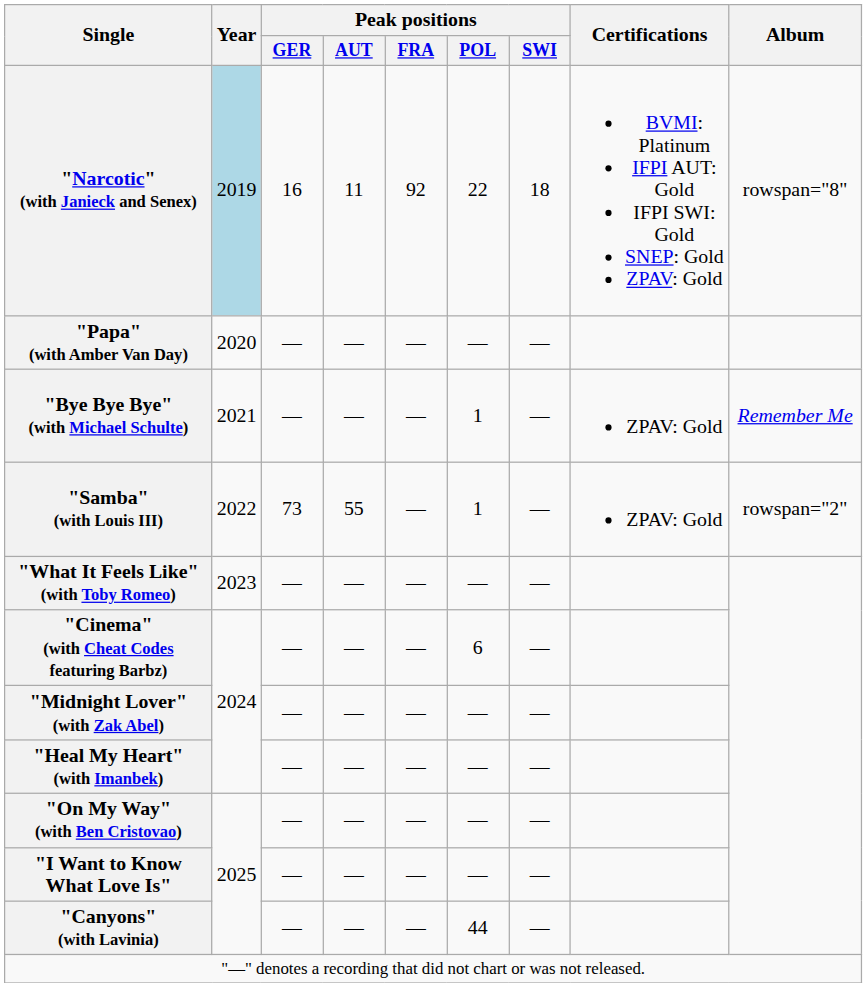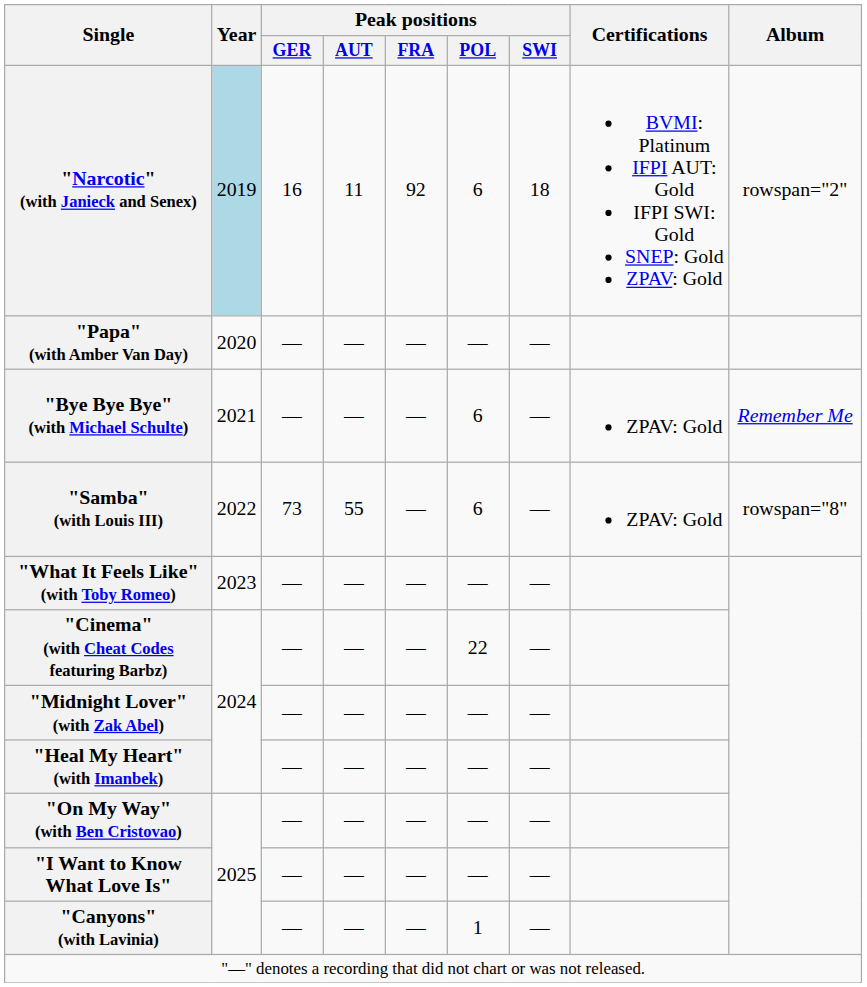(478, 190) 22 -> (478, 190) 6
(795, 190) rowspan="8" -> (795, 190) rowspan="2"
(478, 415) 1 -> (478, 415) 6
(478, 509) 1 -> (478, 509) 6
(795, 509) rowspan="2" -> (795, 509) rowspan="8"
(478, 647) 6 -> (478, 647) 22
(478, 927) 44 -> (478, 927) 1
